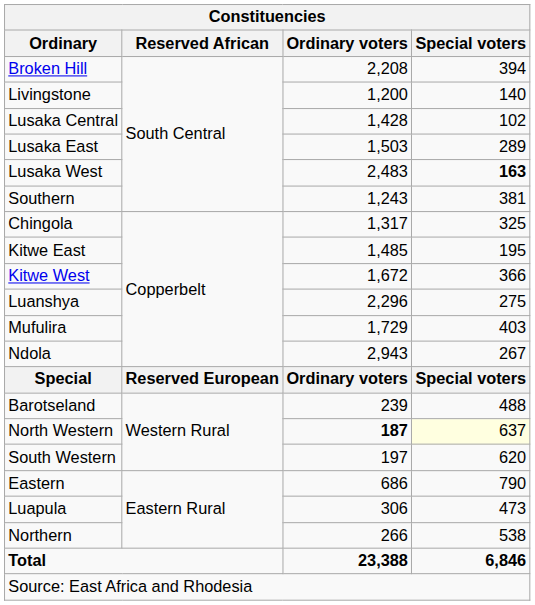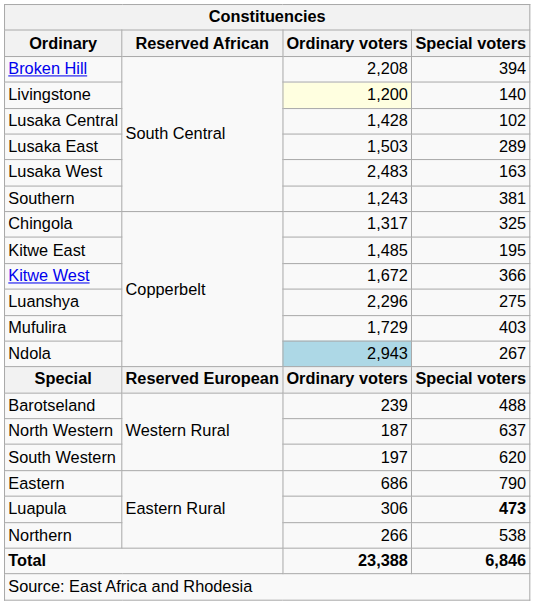(387, 95) no background -> (387, 95) lightyellow background
(512, 172) bold -> (512, 172) normal
(387, 353) no background -> (387, 353) lightblue background
(394, 431) bold -> (394, 431) normal
(512, 431) lightyellow background -> (512, 431) no background
(512, 509) normal -> (512, 509) bold
